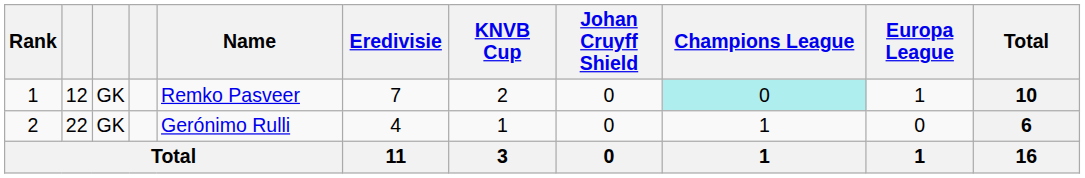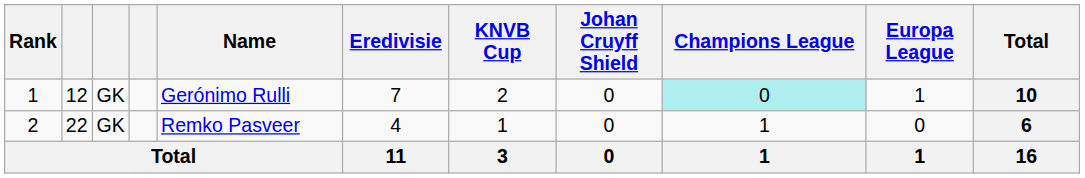(230, 94) Remko Pasveer -> (226, 94) Gerónimo Rulli
(226, 125) Gerónimo Rulli -> (230, 125) Remko Pasveer
